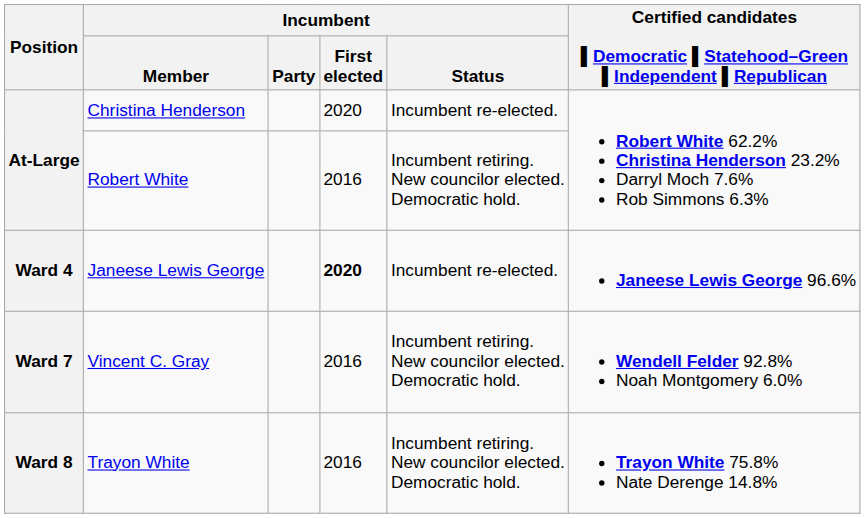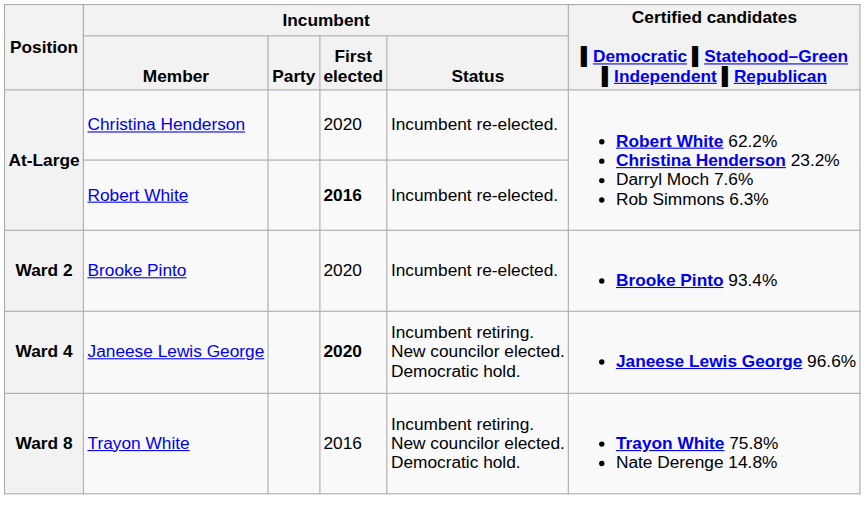(343, 180) normal -> (343, 195) bold
(478, 180) Incumbent retiring. New councilor elected. Democratic hold. -> (475, 195) Incumbent re-elected.
+ row: (137, 270)
(475, 270) Incumbent re-elected. -> (478, 352) Incumbent retiring. New councilor elected. Democratic hold.
- row: (148, 361)
